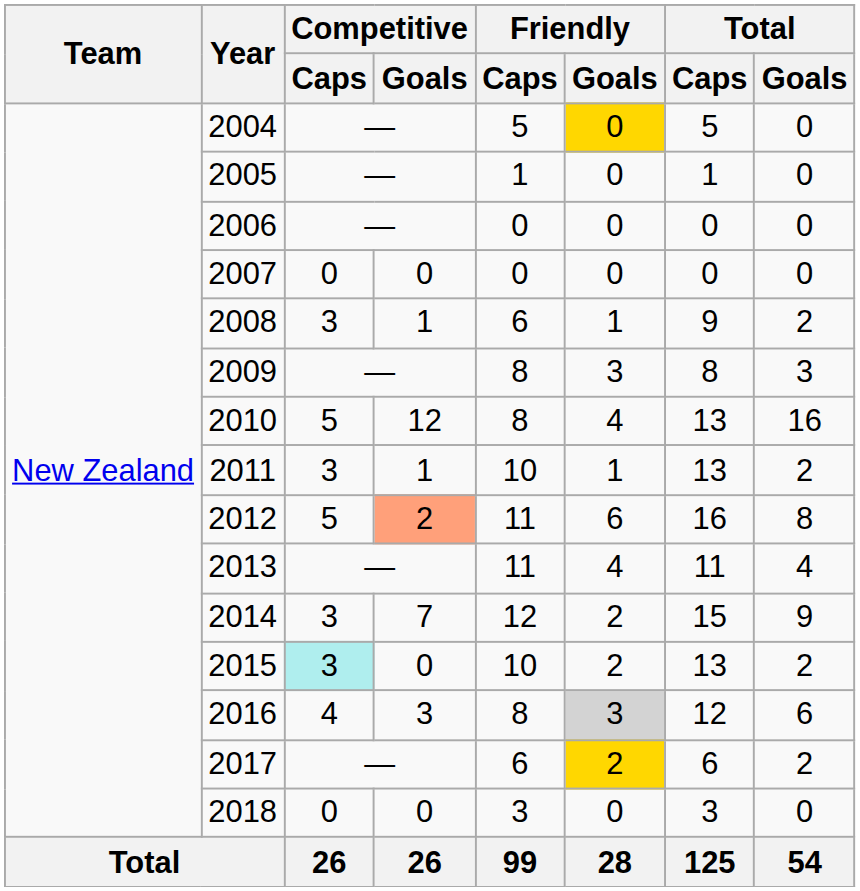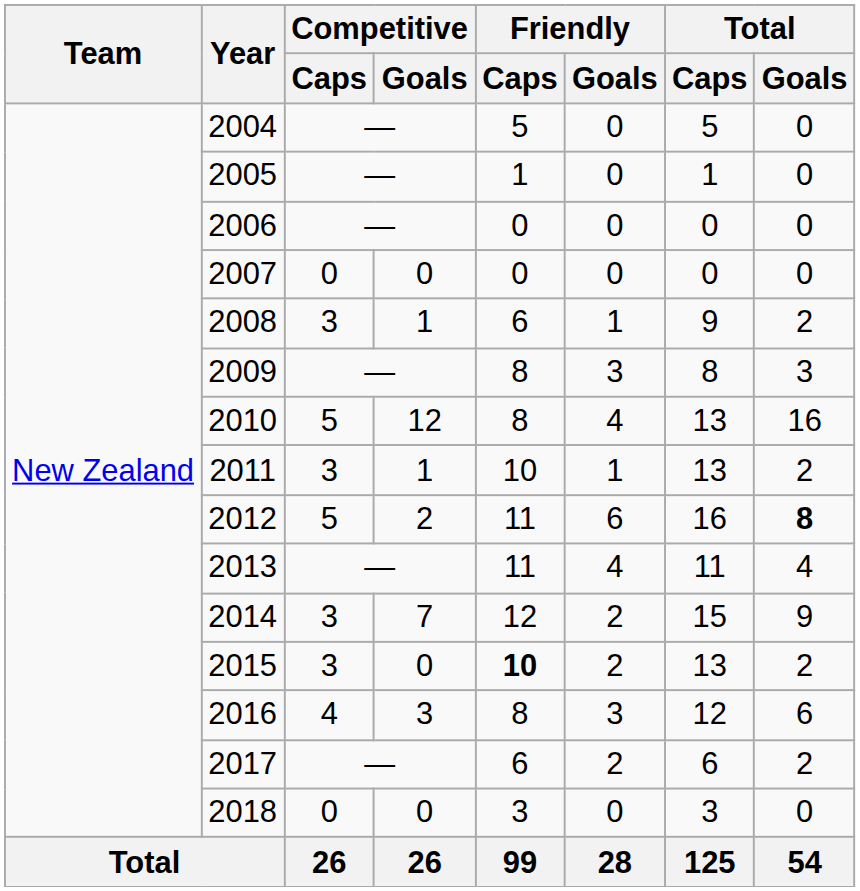(615, 126) gold background -> (615, 126) no background
(425, 518) lightsalmon background -> (425, 518) no background
(805, 518) normal -> (805, 518) bold
(329, 665) paleturquoise background -> (329, 665) no background
(520, 665) normal -> (520, 665) bold
(615, 714) lightgrey background -> (615, 714) no background
(615, 763) gold background -> (615, 763) no background
